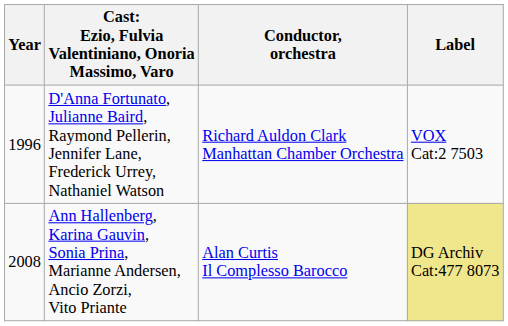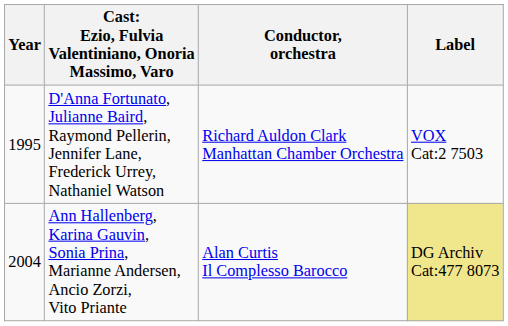(25, 144) 1996 -> (25, 144) 1995
(25, 261) 2008 -> (25, 261) 2004
